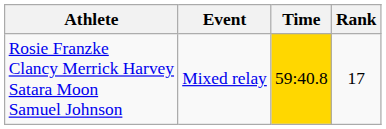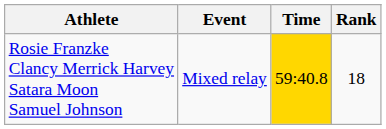(356, 78) 17 -> (356, 78) 18
